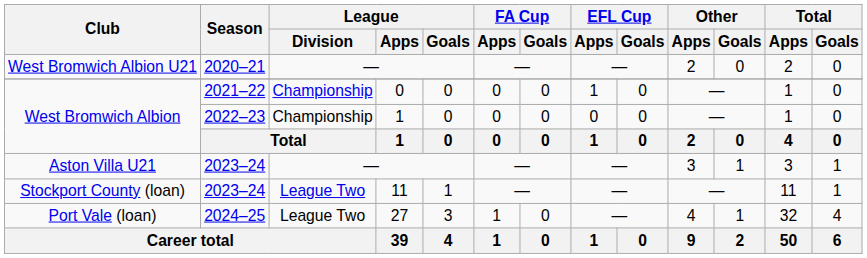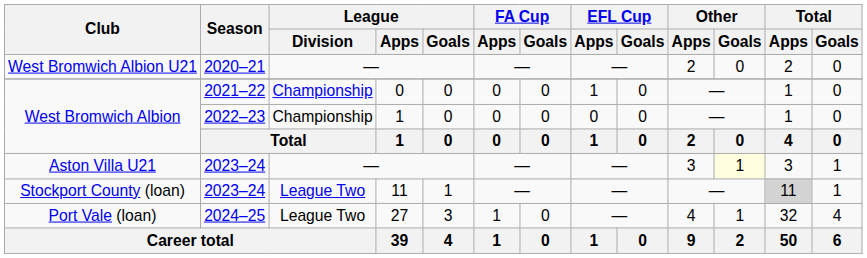(740, 166) no background -> (740, 166) lightyellow background
(788, 191) no background -> (788, 191) lightgrey background
